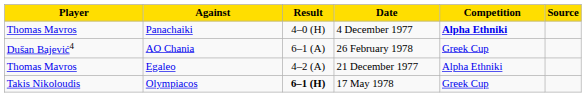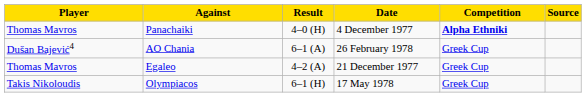(472, 66) Alpha Ethniki -> (465, 66) Greek Cup
(308, 83) bold -> (308, 83) normal
